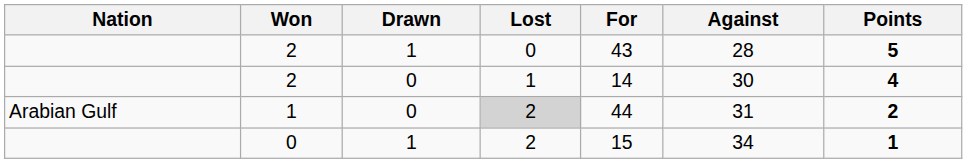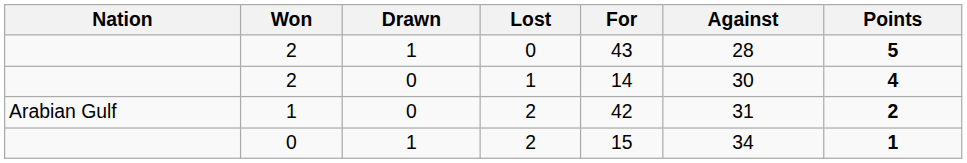(531, 111) lightgrey background -> (531, 111) no background
(622, 111) 44 -> (622, 111) 42
